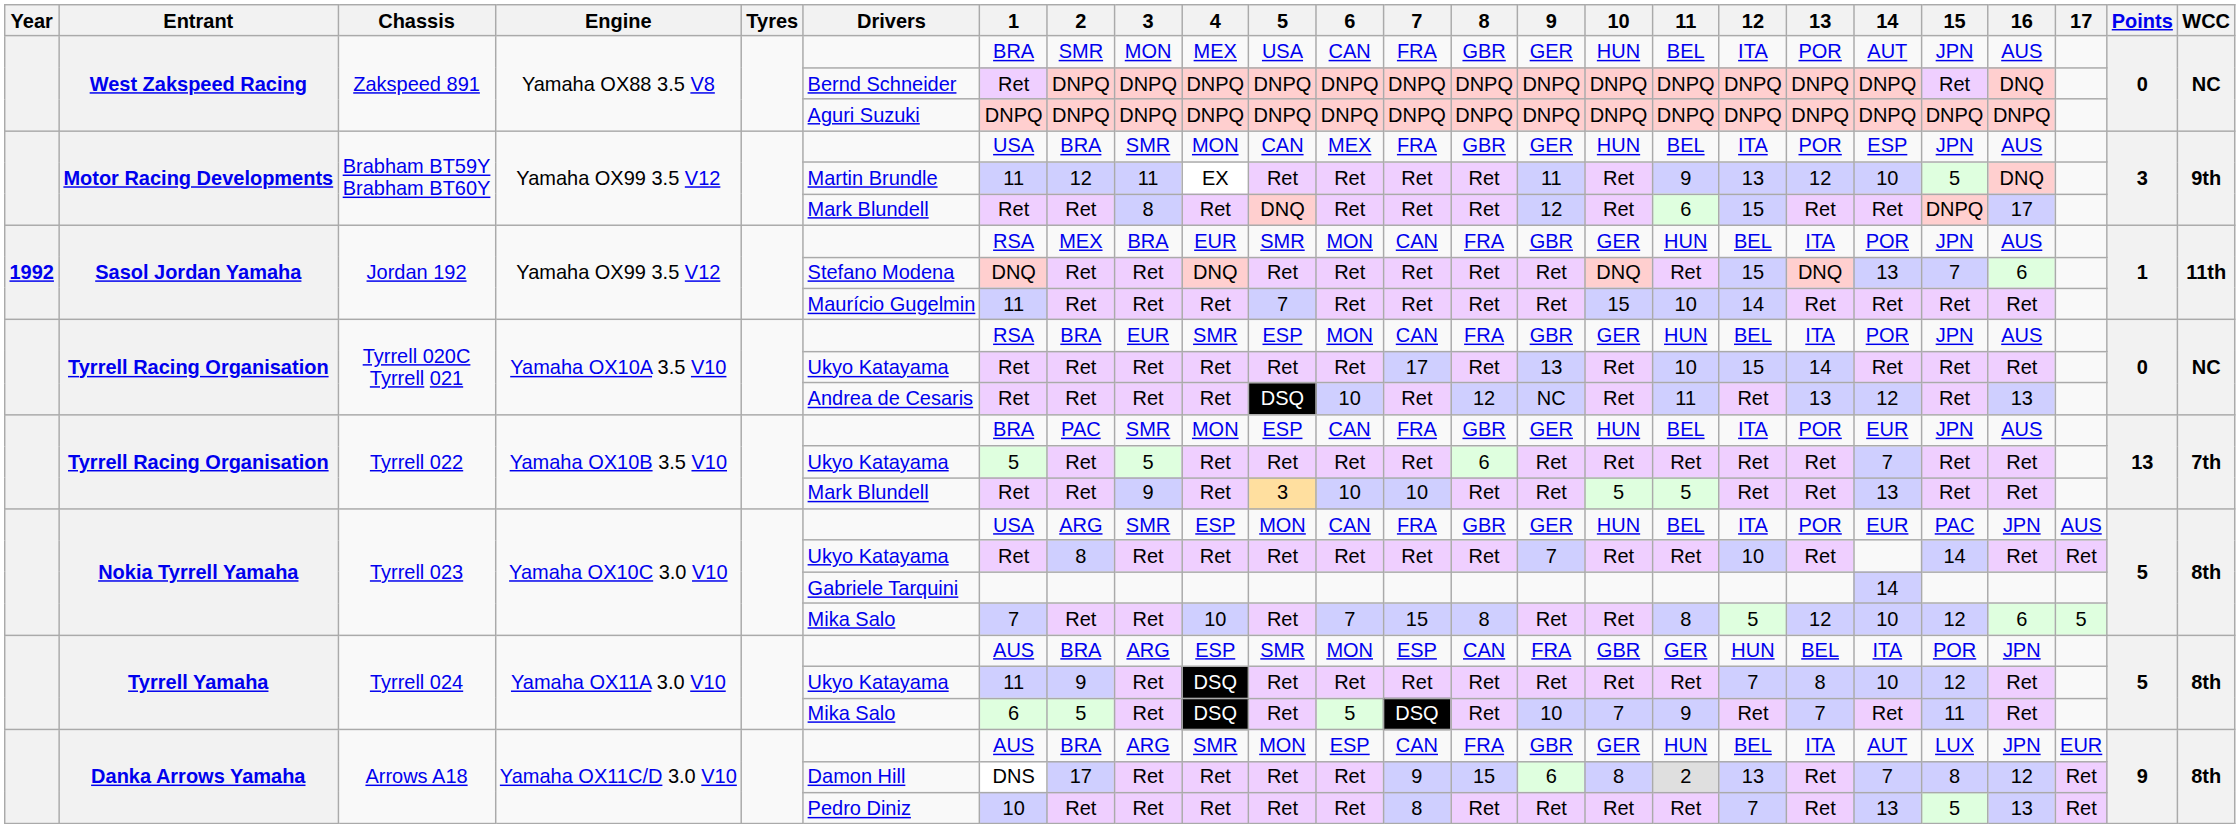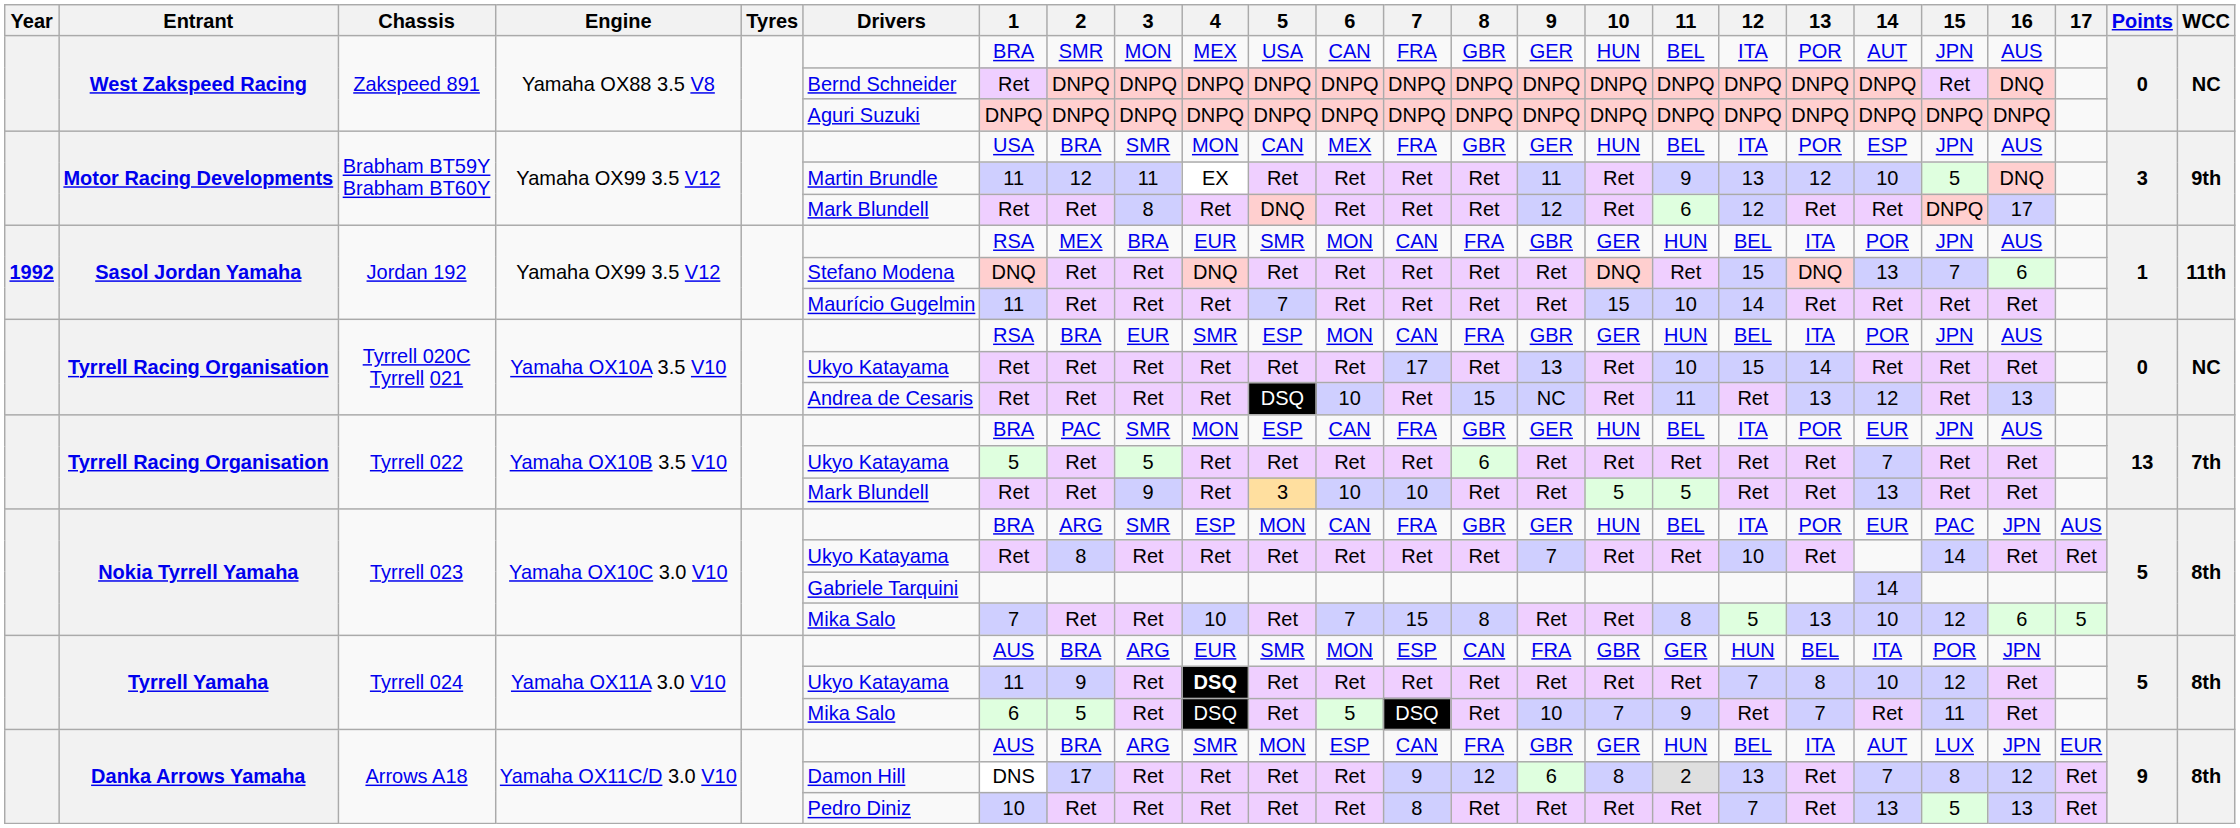(1753, 209) 15 -> (1753, 209) 12
(1484, 398) 12 -> (1484, 398) 15
(1014, 524) USA -> (1014, 524) BRA
(1820, 619) 12 -> (1820, 619) 13
(1215, 650) ESP -> (1215, 650) EUR
(1215, 682) normal -> (1215, 682) bold
(1484, 776) 15 -> (1484, 776) 12
